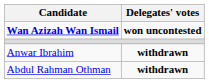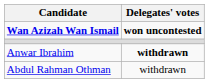(163, 69) bold -> (163, 69) normal
